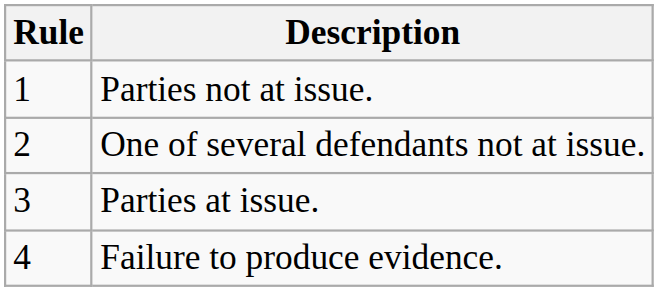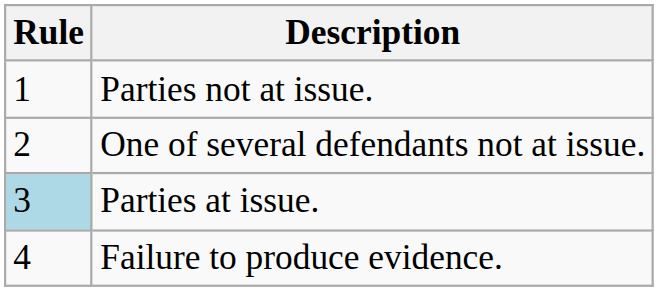(22, 200) no background -> (22, 200) lightblue background
